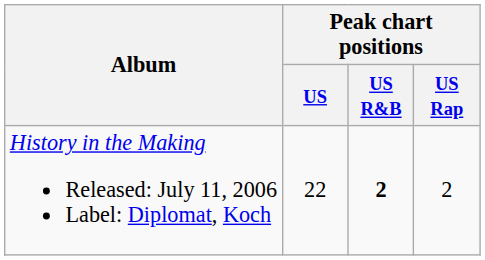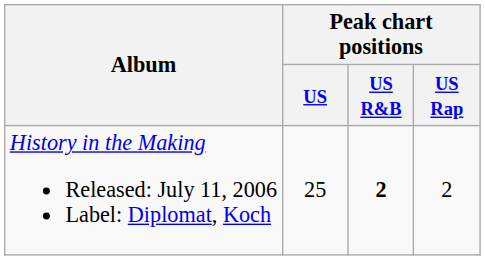(315, 189) 22 -> (315, 189) 25
